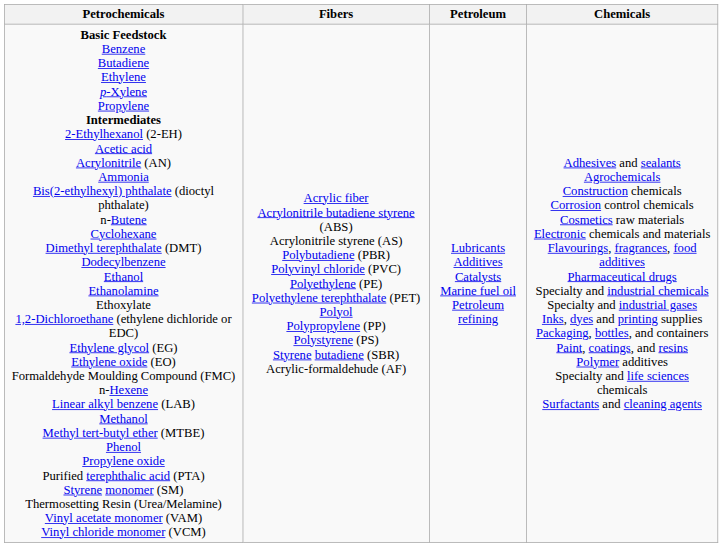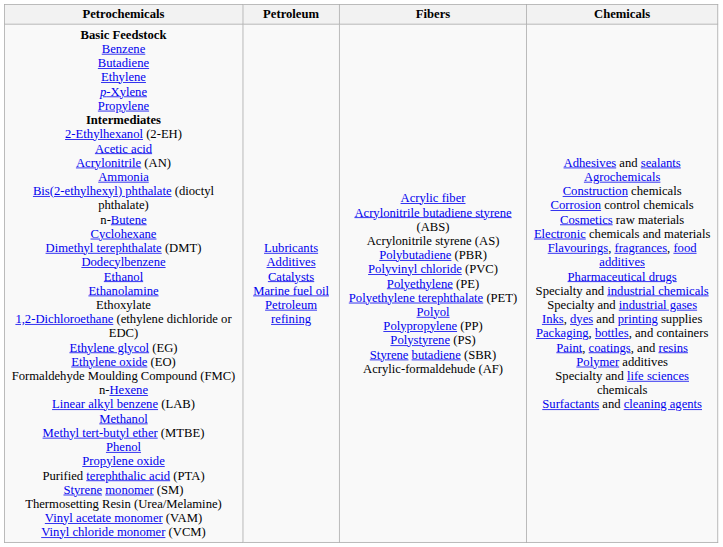columns swapped: (336, 14) <-> (478, 14)
